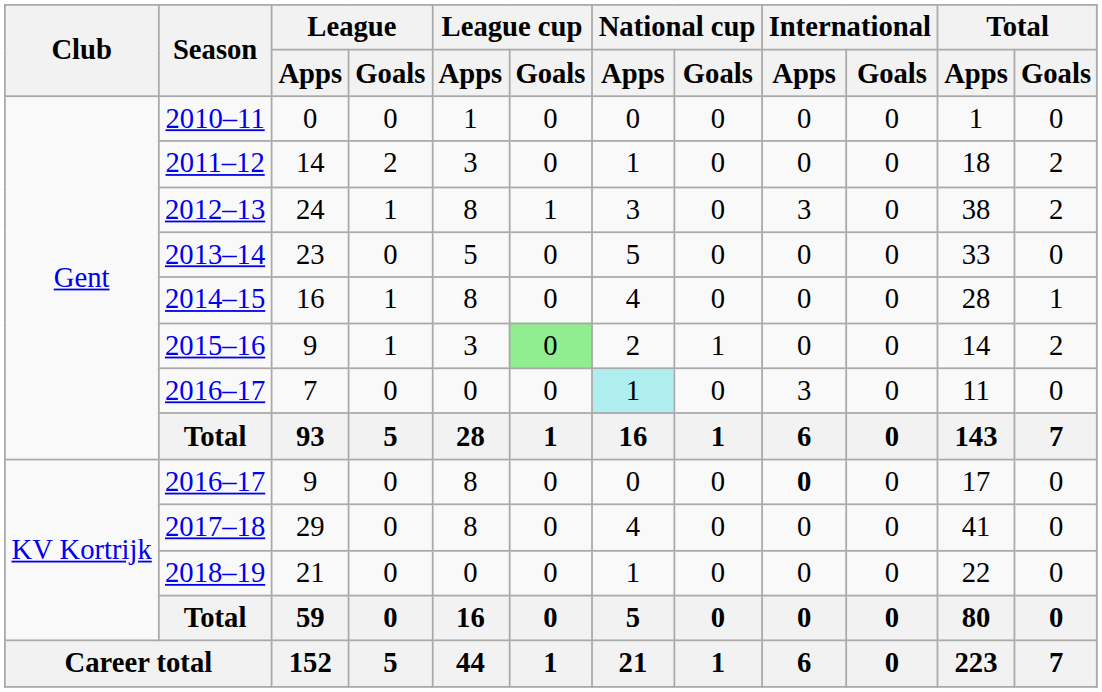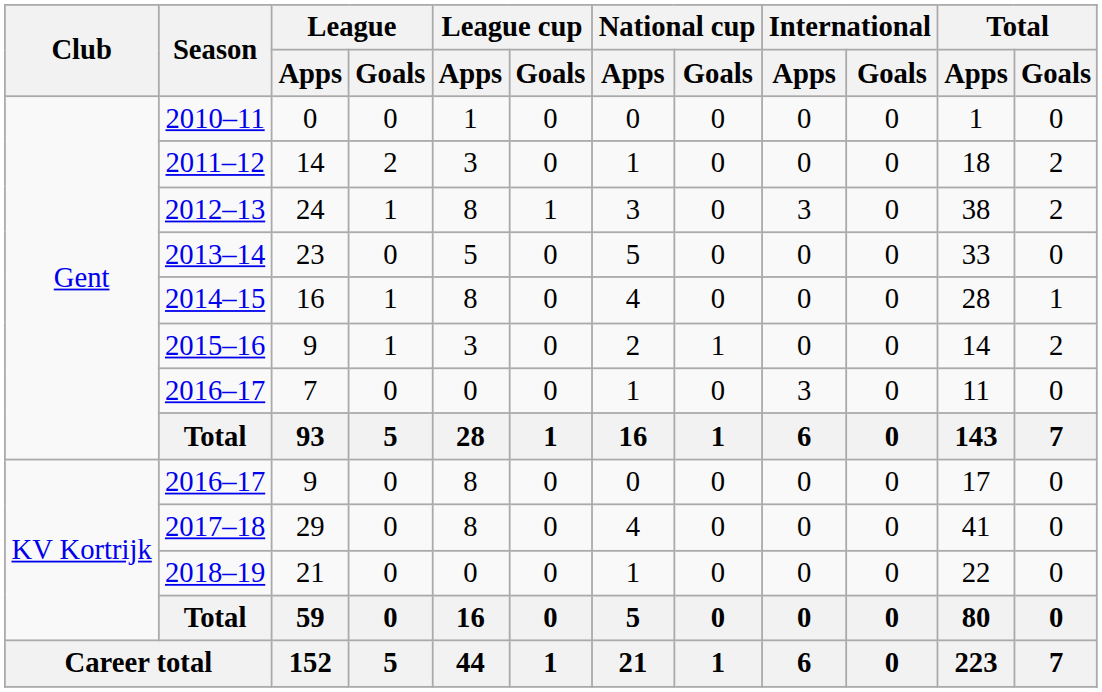(550, 345) lightgreen background -> (550, 345) no background
(633, 390) paleturquoise background -> (633, 390) no background
(804, 481) bold -> (804, 481) normal
